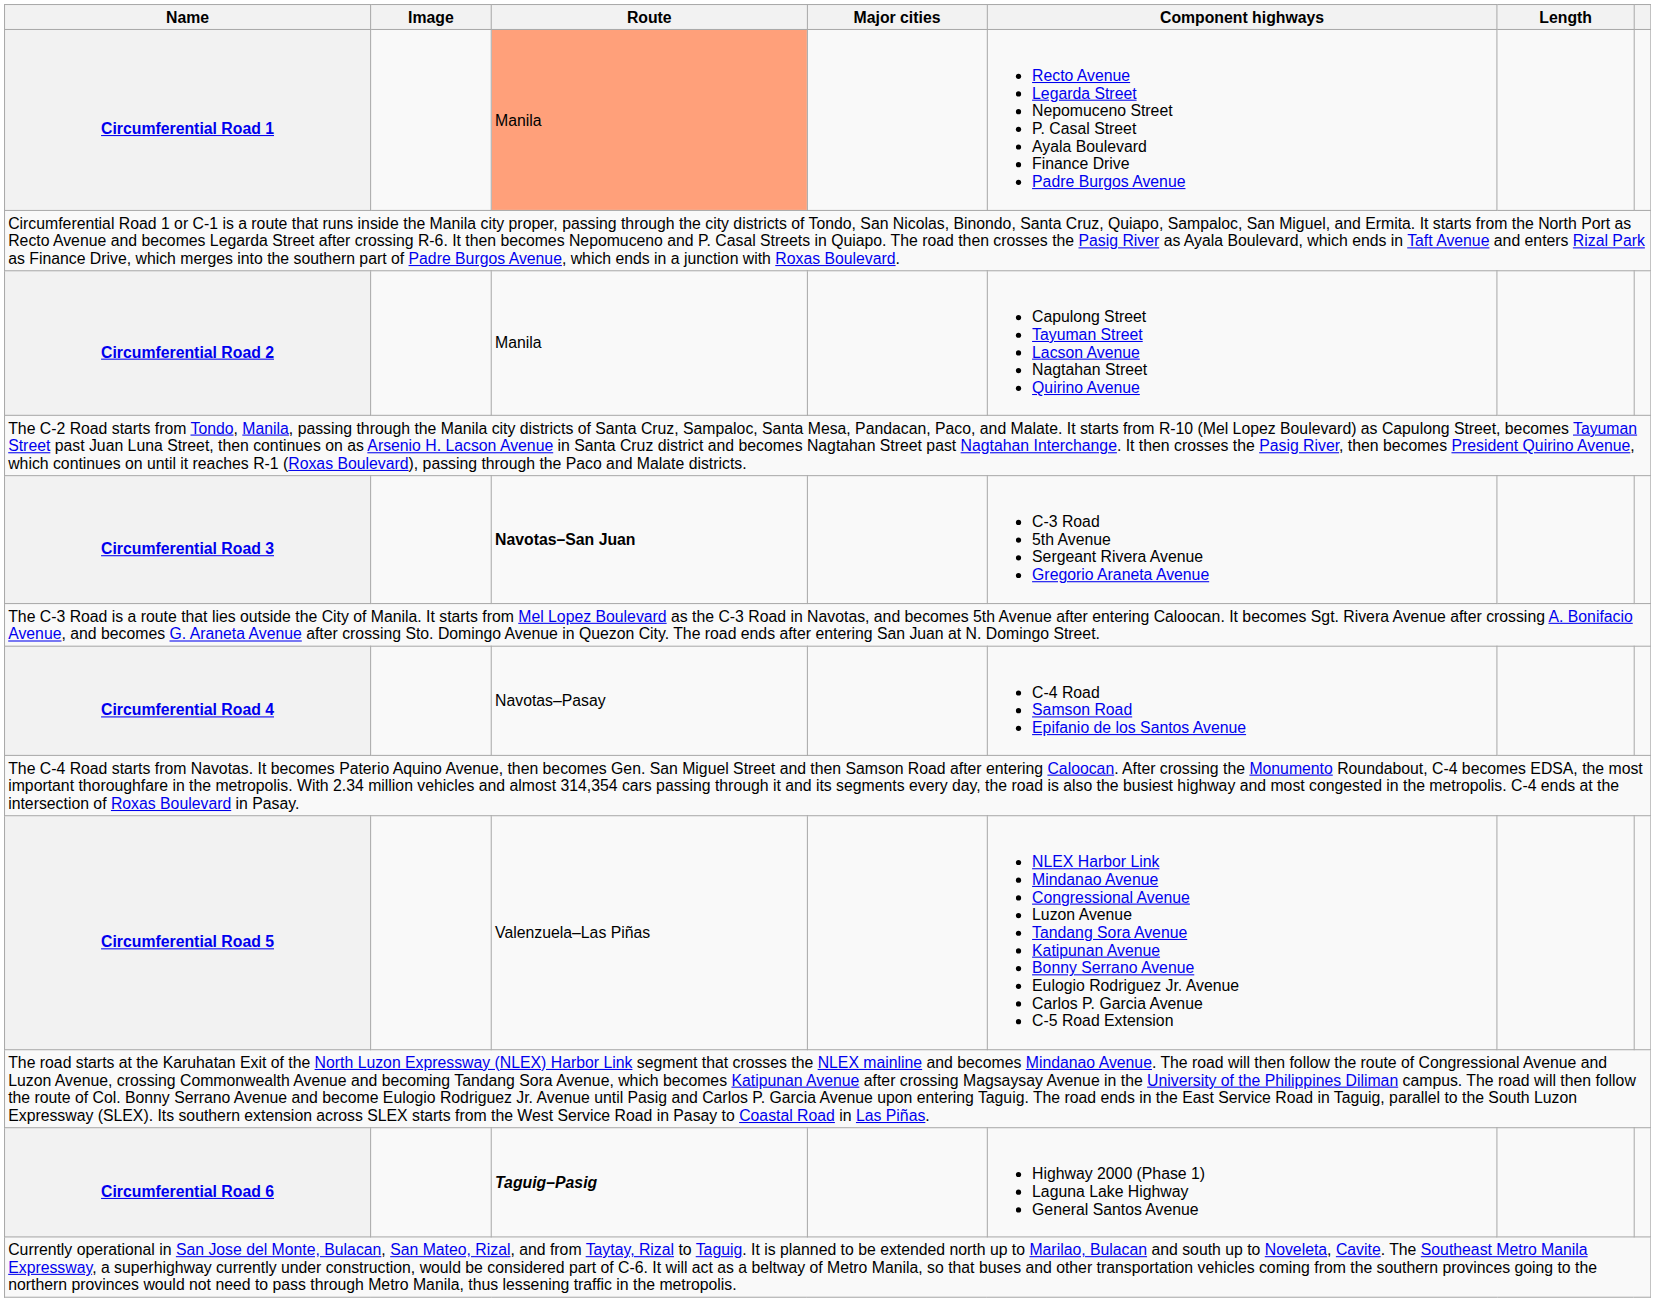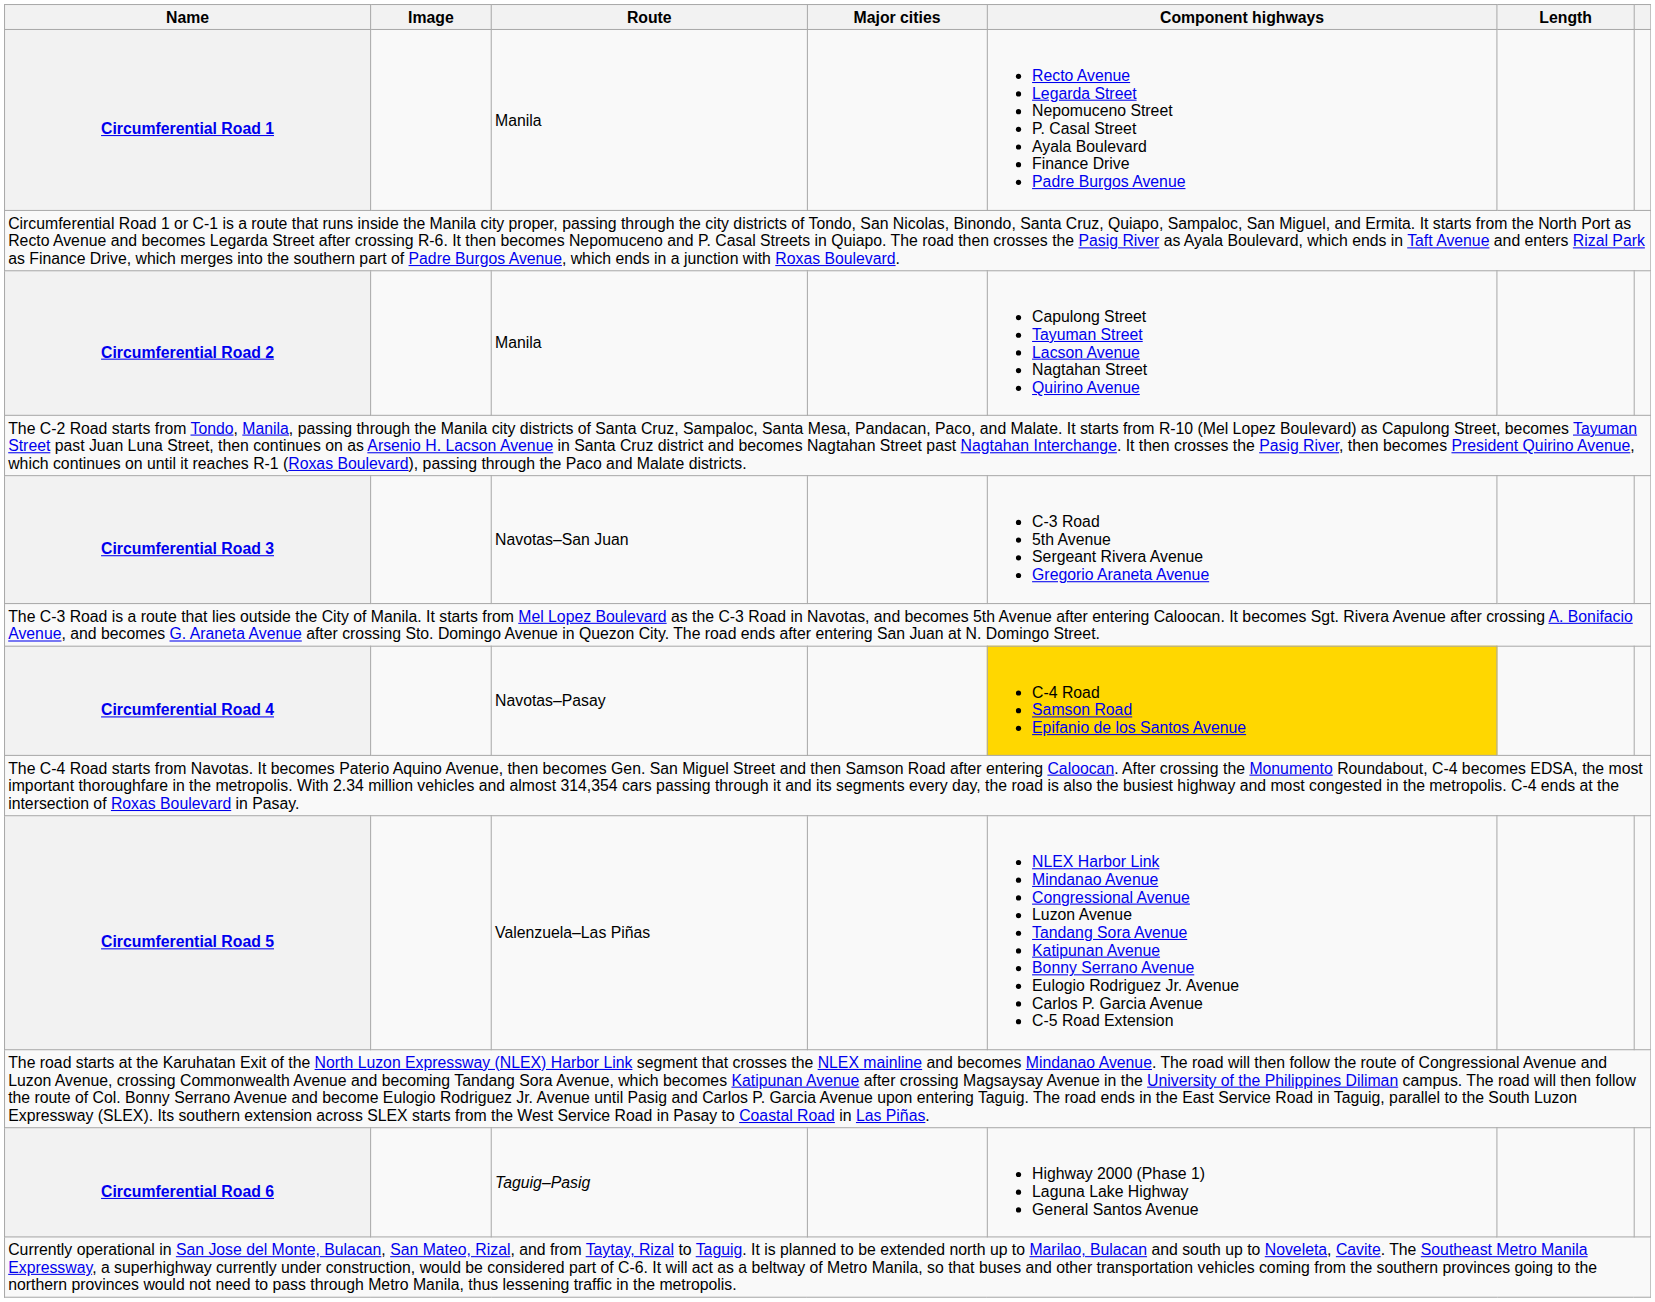(518, 120) lightsalmon background -> (518, 120) no background
(565, 539) bold -> (562, 539) normal
(1242, 709) no background -> (1242, 709) gold background
(546, 1182) bold -> (543, 1182) normal
